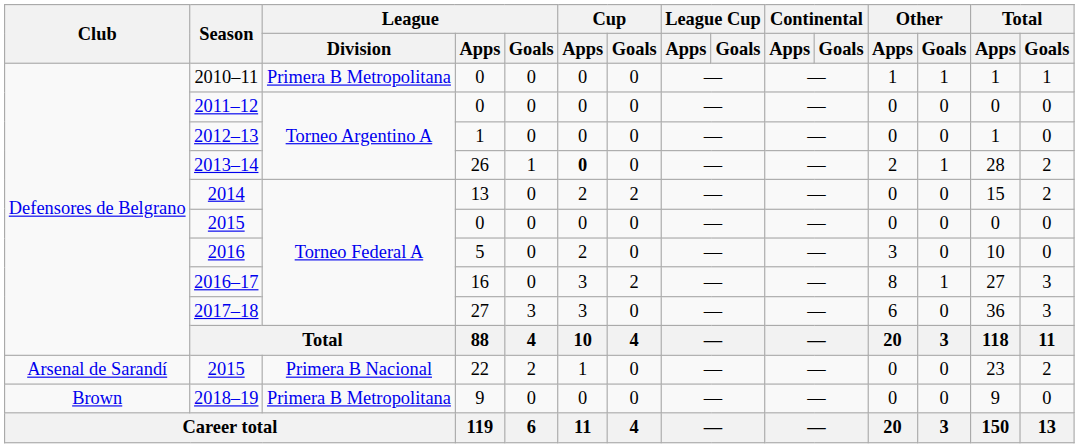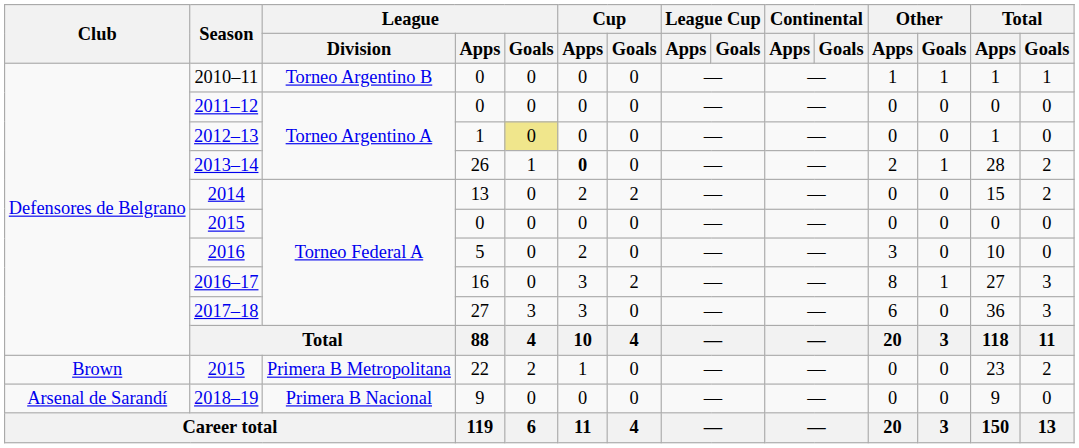(359, 77) Primera B Metropolitana -> (359, 77) Torneo Argentino B
(531, 135) no background -> (531, 135) khaki background
(97, 369) Arsenal de Sarandí -> (97, 369) Brown
(359, 369) Primera B Nacional -> (359, 369) Primera B Metropolitana
(97, 398) Brown -> (97, 398) Arsenal de Sarandí
(359, 398) Primera B Metropolitana -> (359, 398) Primera B Nacional
